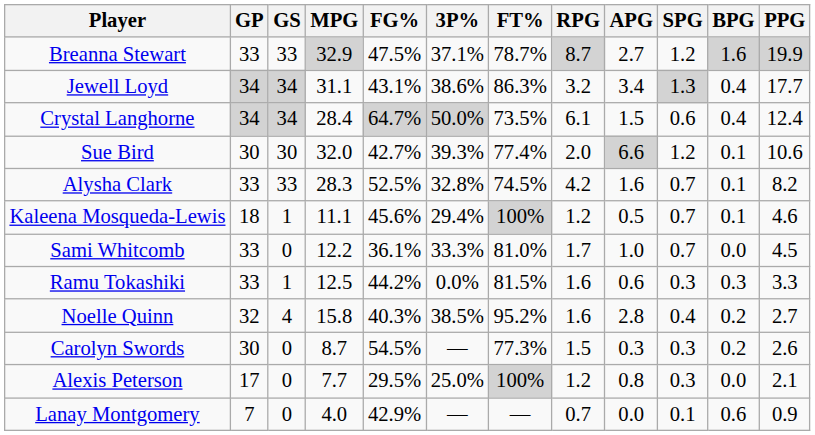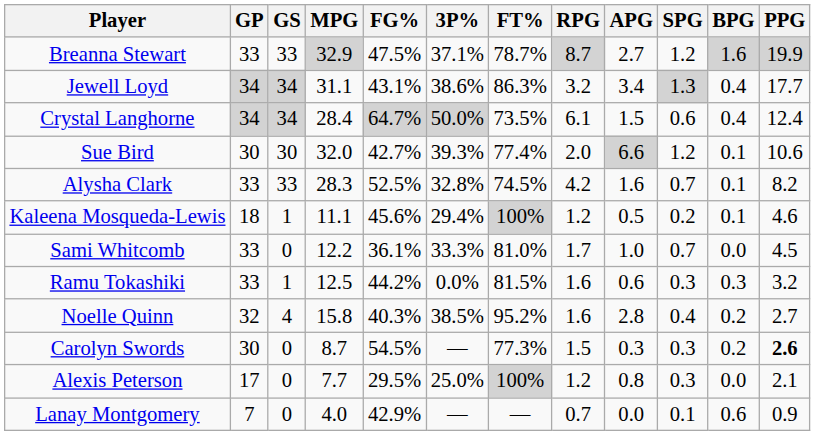(683, 217) 0.7 -> (683, 217) 0.2
(785, 282) 3.3 -> (785, 282) 3.2
(785, 348) normal -> (785, 348) bold
